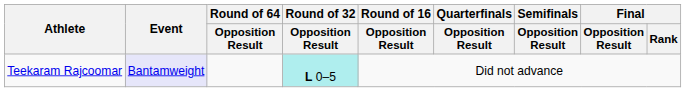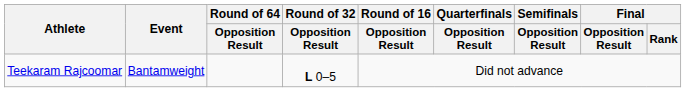(166, 71) lavender background -> (166, 71) no background
(321, 78) paleturquoise background -> (321, 78) no background
